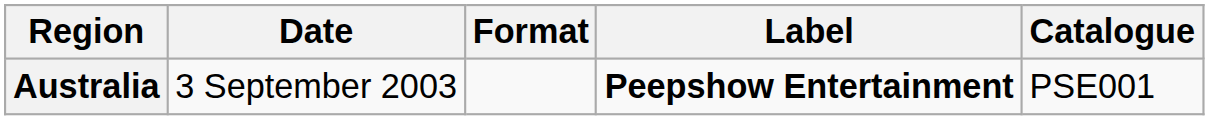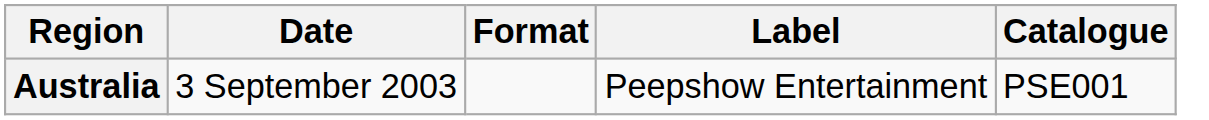(809, 85) bold -> (796, 85) normal
